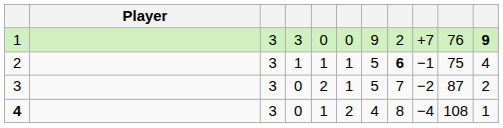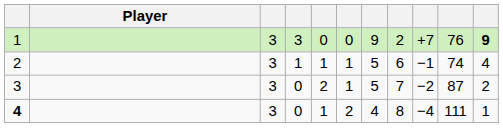(400, 63) bold -> (400, 63) normal
(456, 63) 75 -> (456, 63) 74
(456, 110) 108 -> (456, 110) 111
